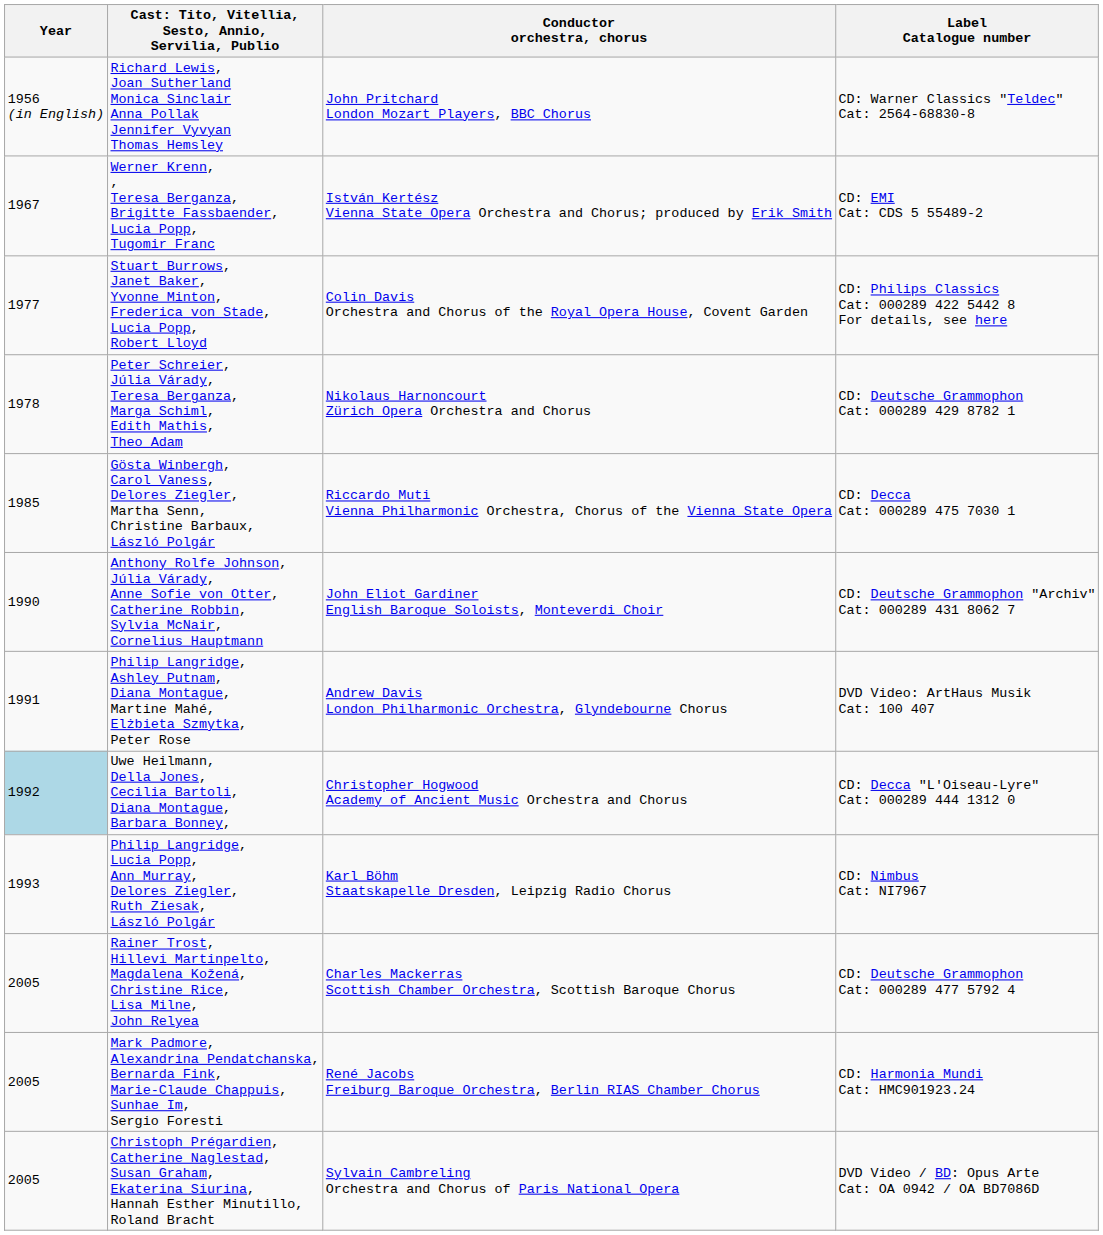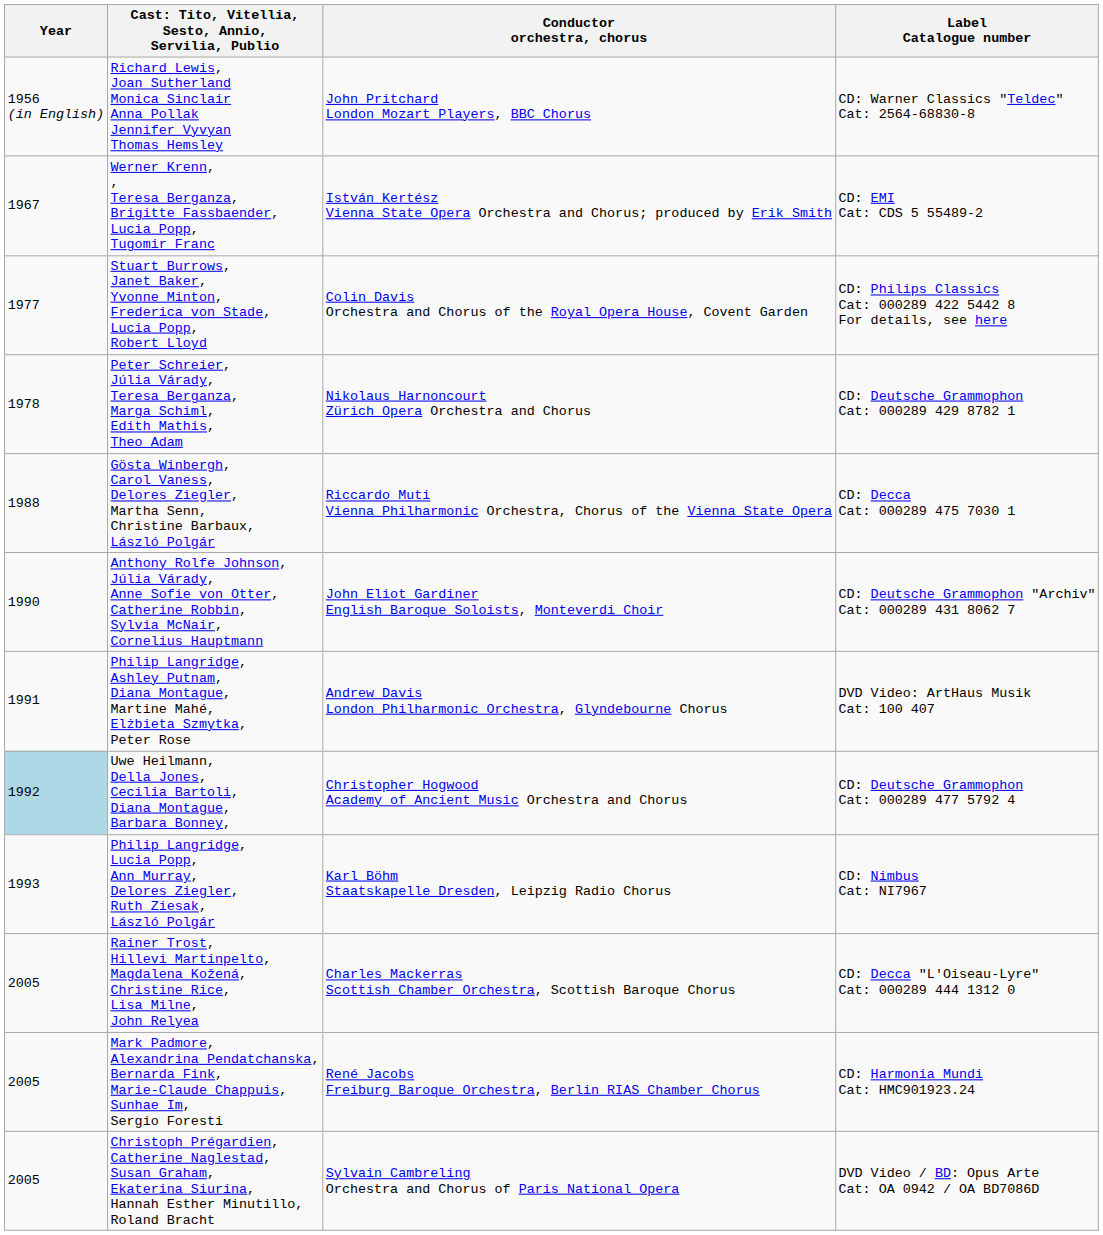(24, 503) 1985 -> (24, 503) 1988
(939, 793) CD: Decca "L'Oiseau-Lyre" Cat: 000289 444 1312 0 -> (931, 793) CD: Deutsche Grammophon Cat: 000289 477 5792 4
(931, 983) CD: Deutsche Grammophon Cat: 000289 477 5792 4 -> (939, 983) CD: Decca "L'Oiseau-Lyre" Cat: 000289 444 1312 0
